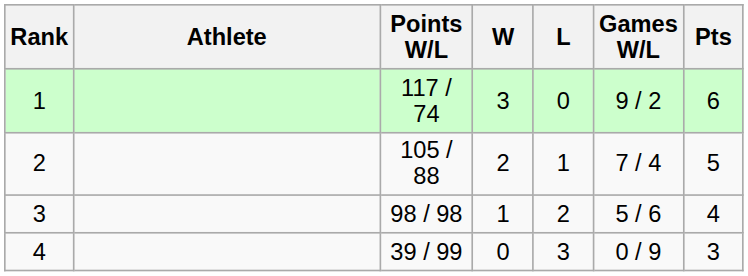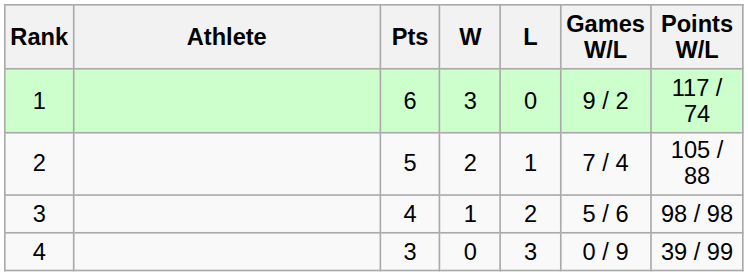columns swapped: (713, 37) <-> (426, 37)
